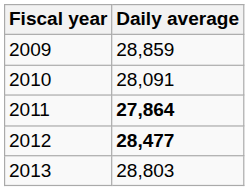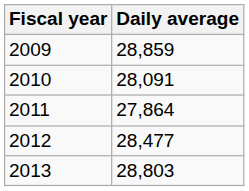(145, 110) bold -> (145, 110) normal
(145, 140) bold -> (145, 140) normal
